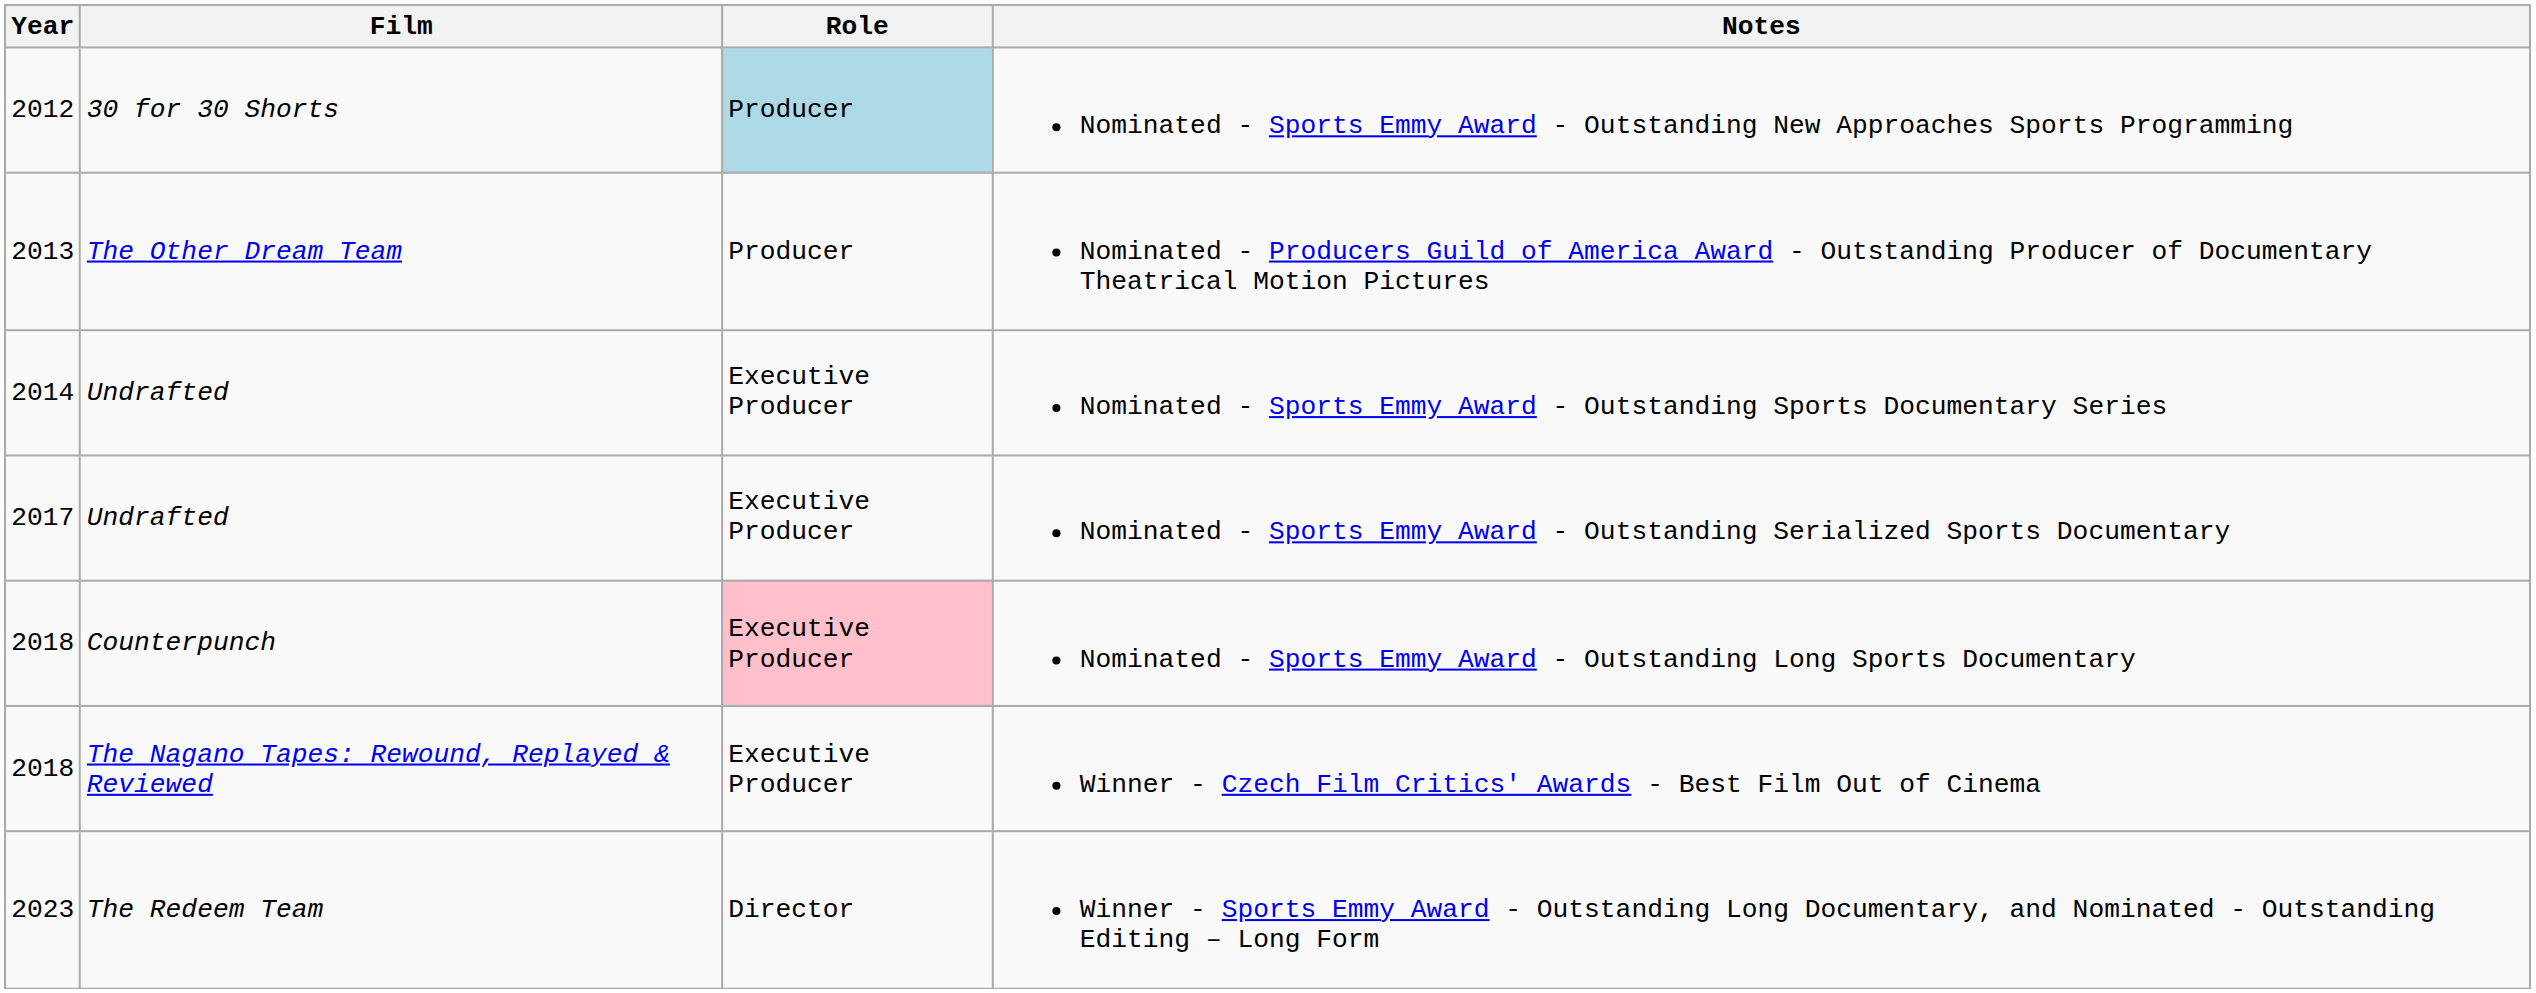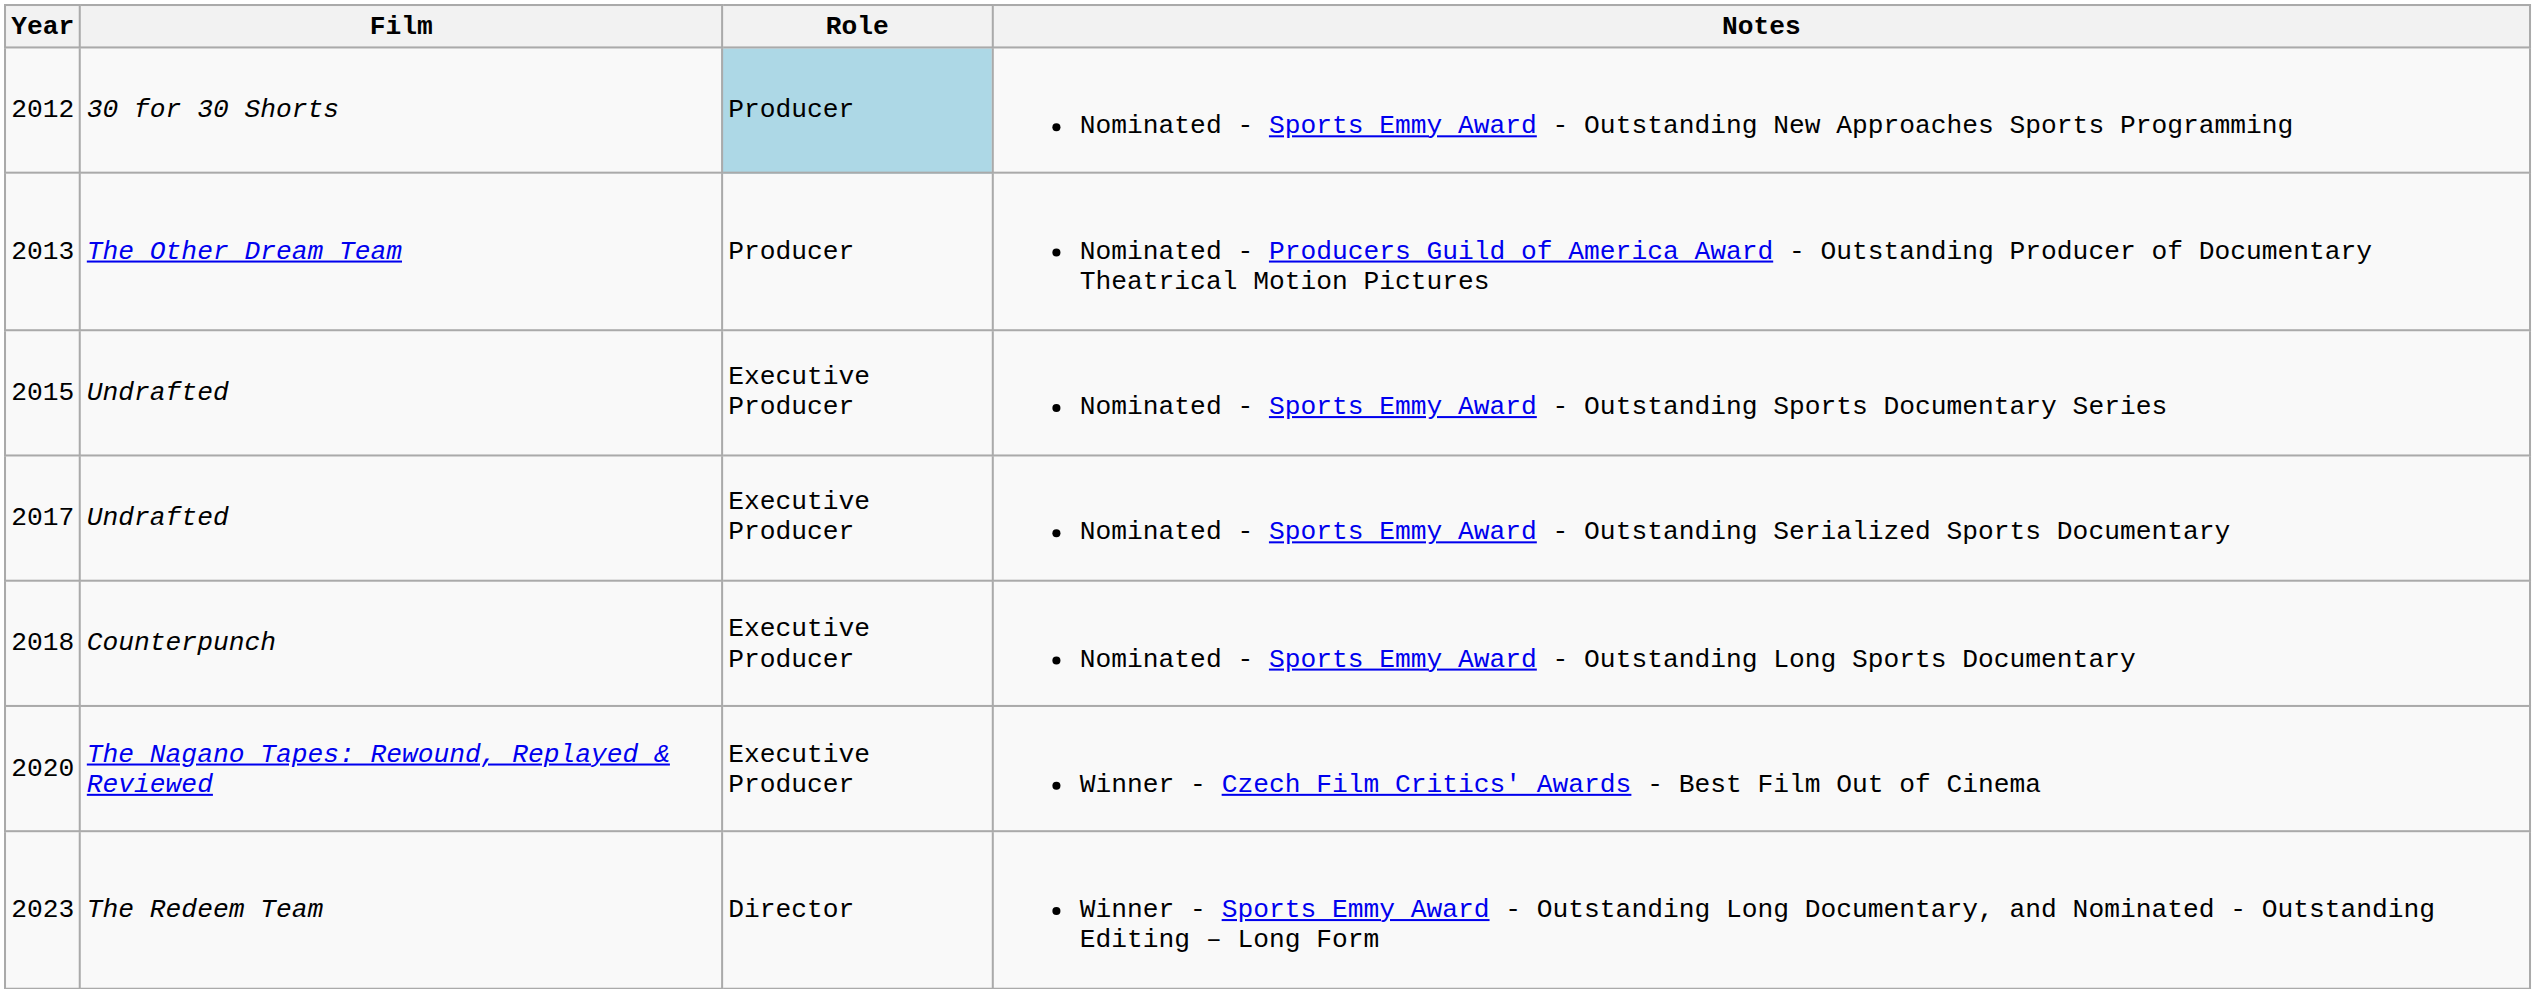(43, 392) 2014 -> (43, 392) 2015
(799, 643) pink background -> (799, 643) no background
(43, 769) 2018 -> (43, 769) 2020
